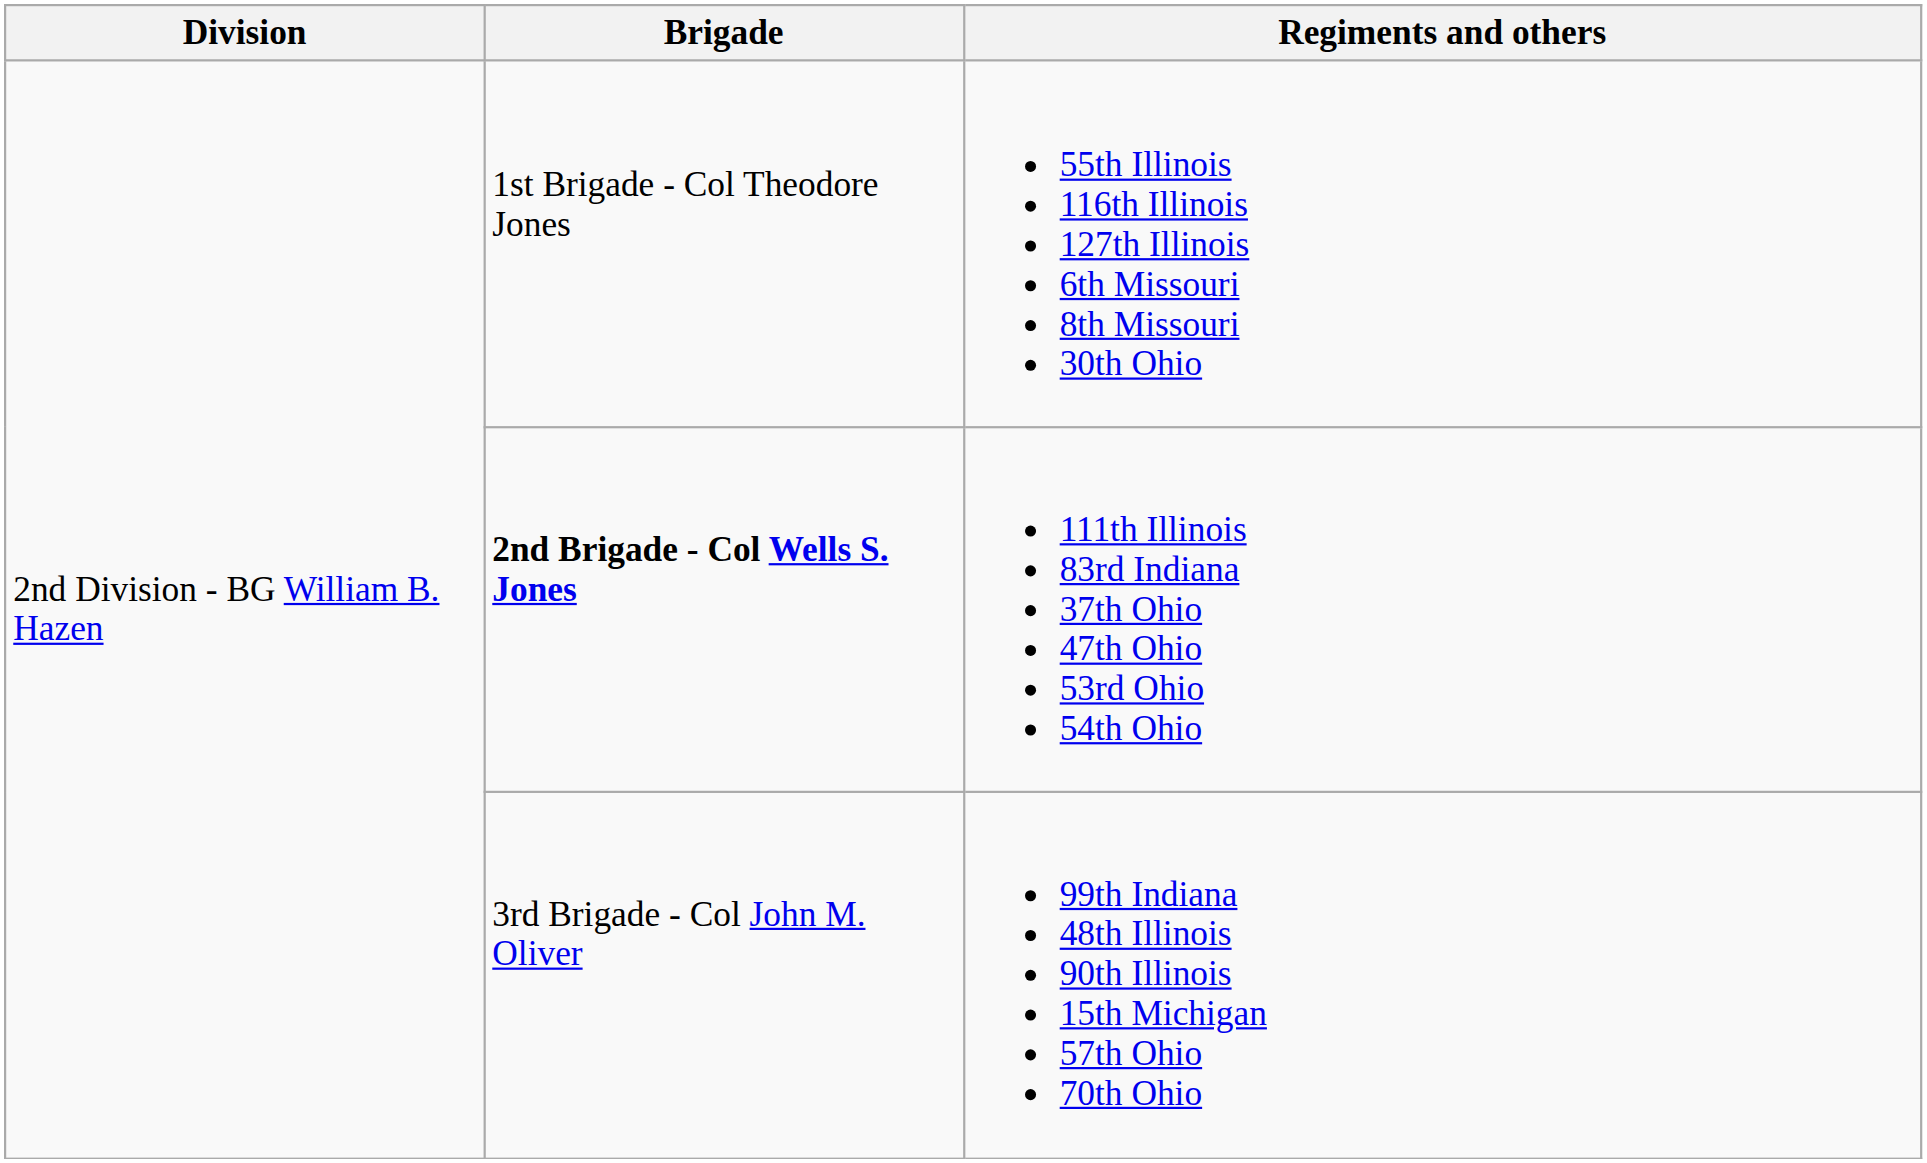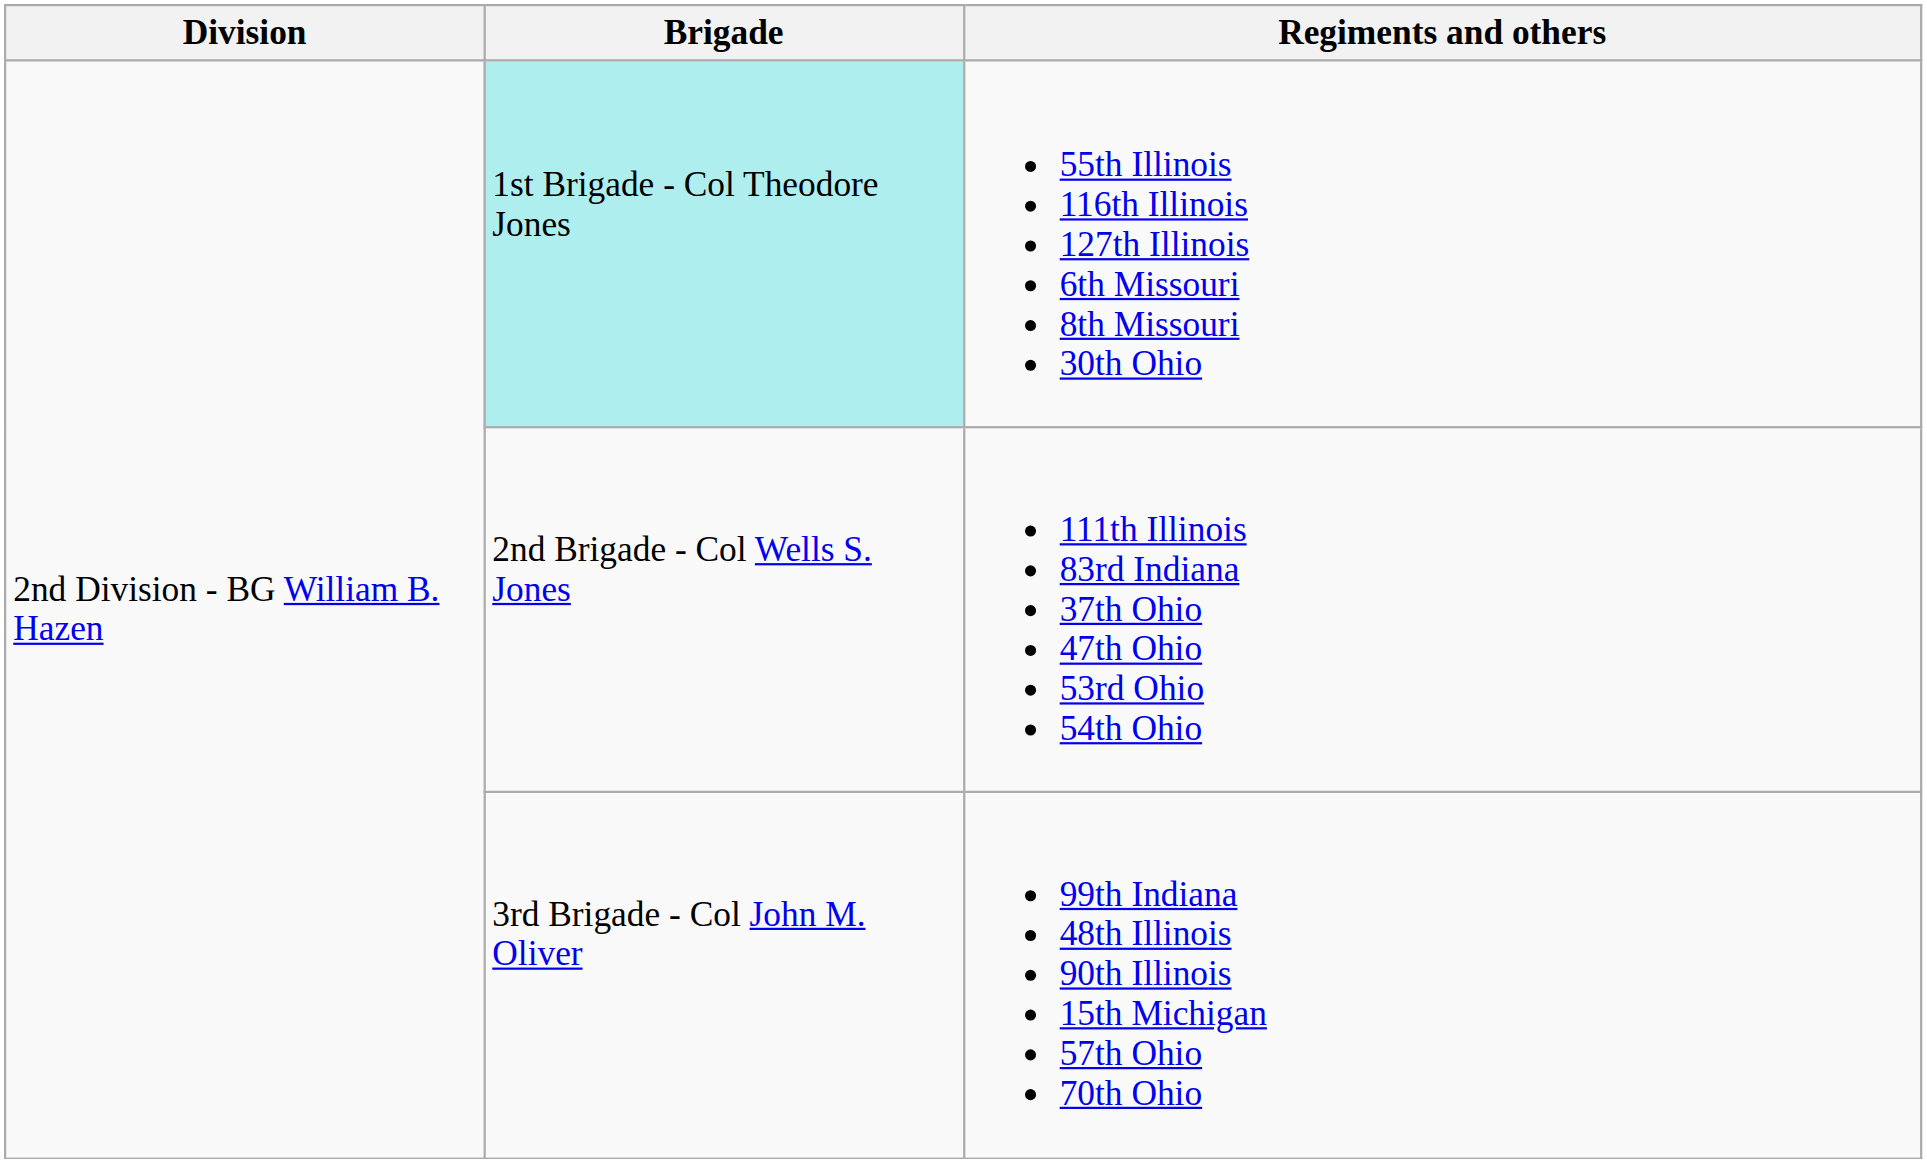(685, 243) no background -> (685, 243) paleturquoise background
(690, 608) bold -> (682, 608) normal
